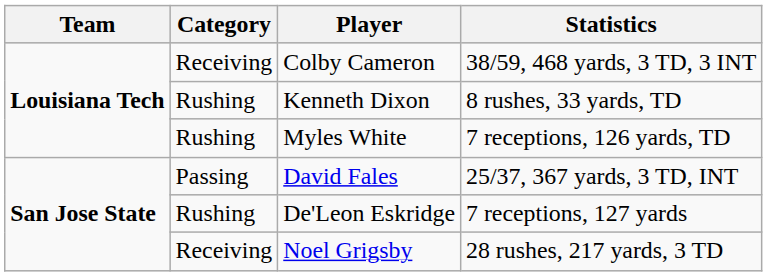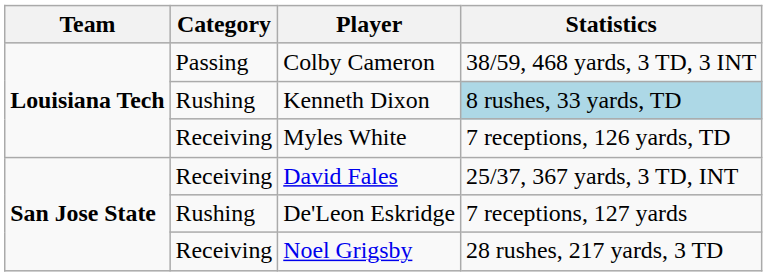(224, 62) Receiving -> (212, 62) Passing
(574, 99) no background -> (574, 99) lightblue background
(215, 137) Rushing -> (224, 137) Receiving
(212, 175) Passing -> (224, 175) Receiving
